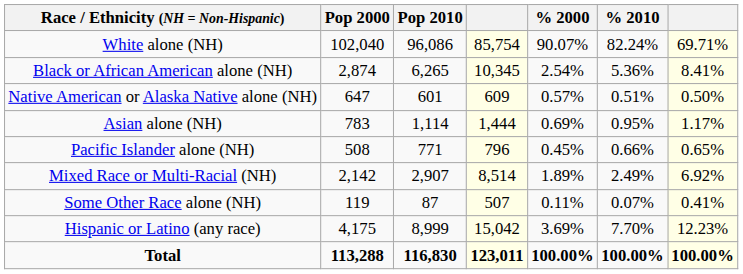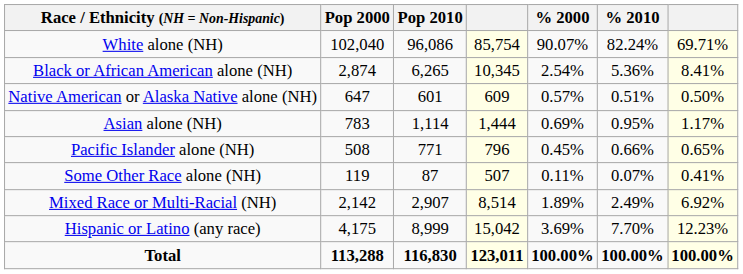rows swapped: (163, 202) <-> (163, 176)
